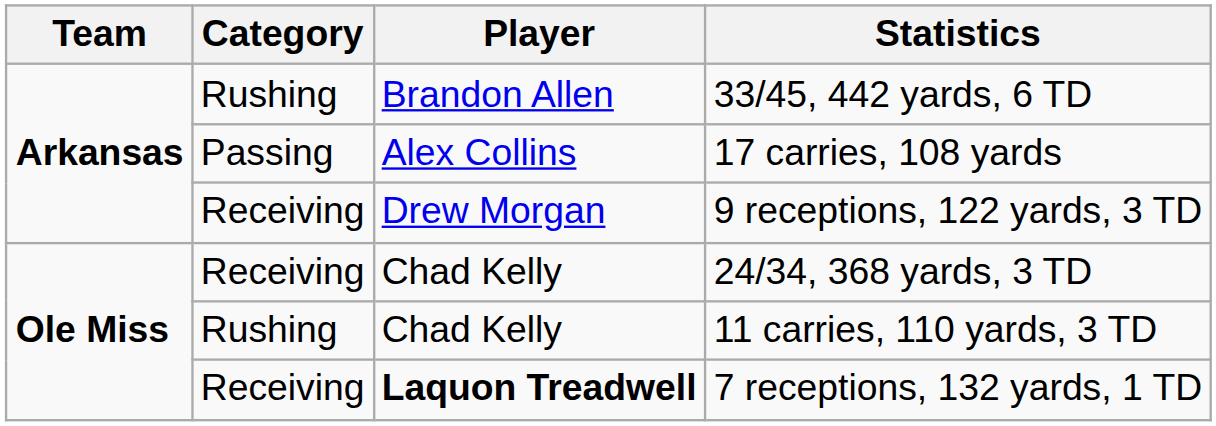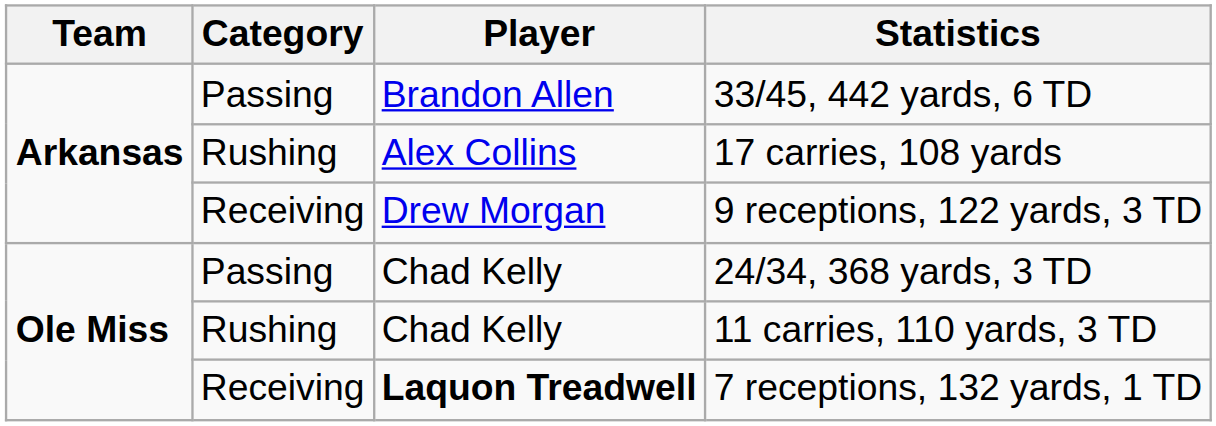(269, 93) Rushing -> (267, 93) Passing
(267, 152) Passing -> (269, 152) Rushing
(283, 270) Receiving -> (267, 270) Passing
